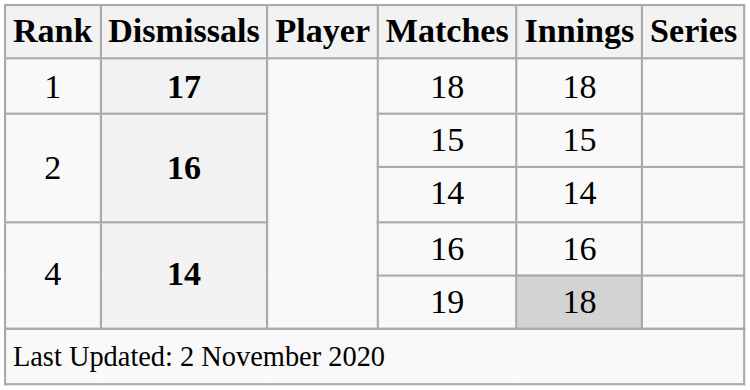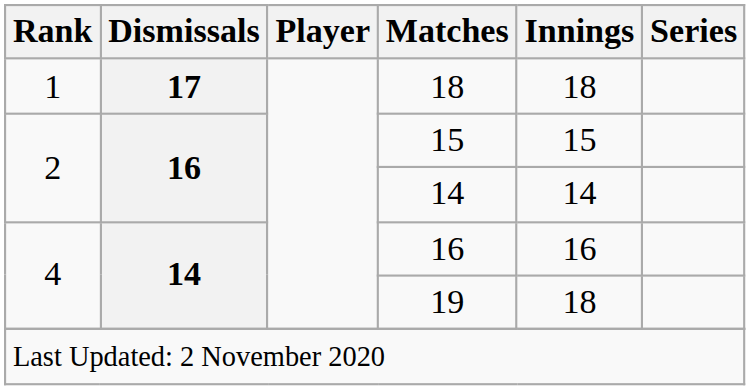(579, 301) lightgrey background -> (579, 301) no background
